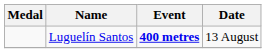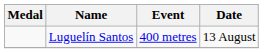(169, 36) bold -> (168, 36) normal
